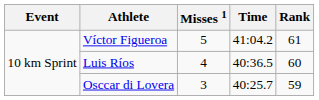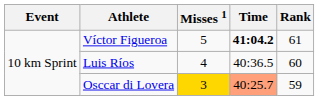(253, 41) normal -> (253, 41) bold
(203, 84) no background -> (203, 84) gold background
(253, 84) no background -> (253, 84) lightsalmon background
